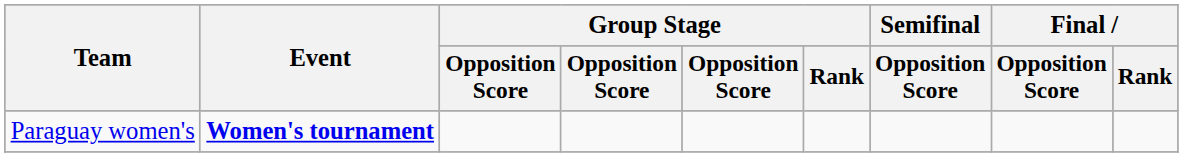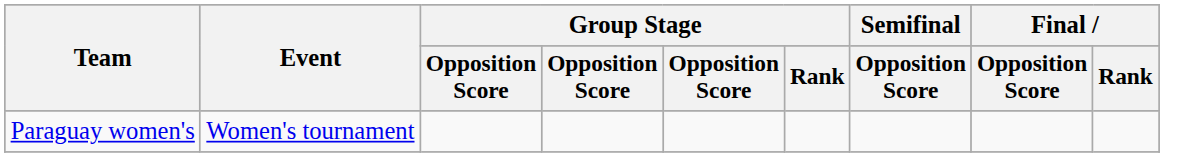(320, 131) bold -> (310, 131) normal
